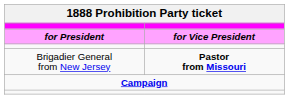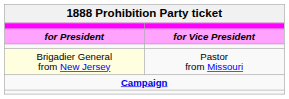(74, 62) no background -> (74, 62) lightyellow background
(214, 62) bold -> (214, 62) normal
